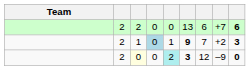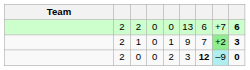(155, 42) lightblue background -> (155, 42) no background
(188, 42) bold -> (188, 42) normal
(220, 42) no background -> (220, 42) lightgreen background
(138, 57) lightyellow background -> (138, 57) no background
(171, 57) paleturquoise background -> (171, 57) no background
(188, 57) bold -> (188, 57) normal
(204, 57) normal -> (204, 57) bold
(220, 57) no background -> (220, 57) paleturquoise background
